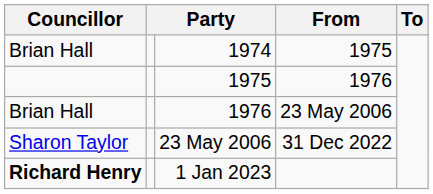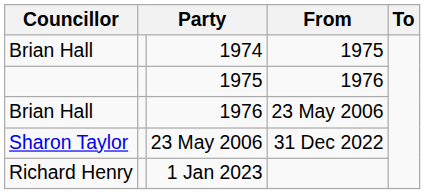(75, 173) bold -> (71, 173) normal
